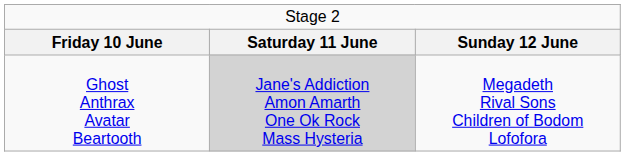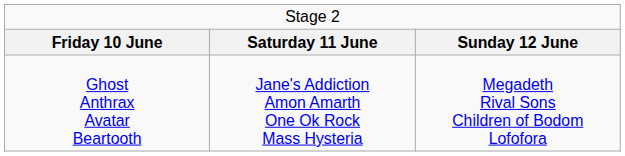(312, 111) lightgrey background -> (312, 111) no background
